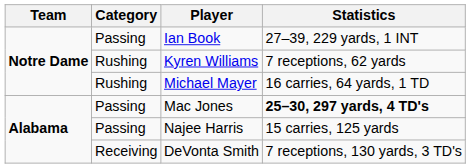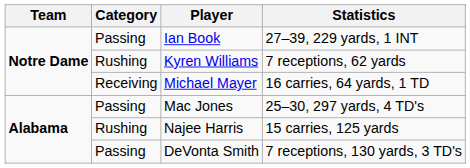(121, 83) Rushing -> (126, 83) Receiving
(347, 106) bold -> (345, 106) normal
(120, 128) Passing -> (121, 128) Rushing
(126, 151) Receiving -> (120, 151) Passing
